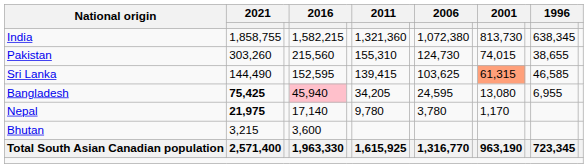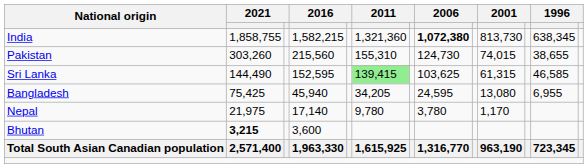(443, 37) normal -> (443, 37) bold
(376, 74) no background -> (376, 74) lightgreen background
(498, 74) lightsalmon background -> (498, 74) no background
(247, 93) bold -> (247, 93) normal
(310, 93) pink background -> (310, 93) no background
(247, 111) bold -> (247, 111) normal
(244, 130) normal -> (244, 130) bold
